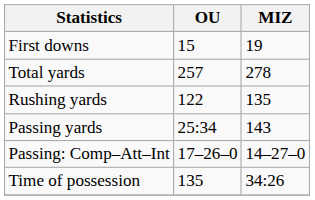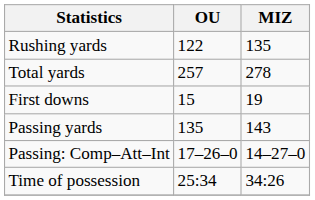rows swapped: (49, 45) <-> (58, 99)
(197, 126) 25:34 -> (190, 126) 135
(190, 181) 135 -> (197, 181) 25:34
